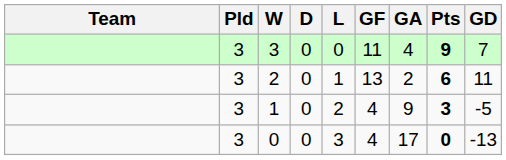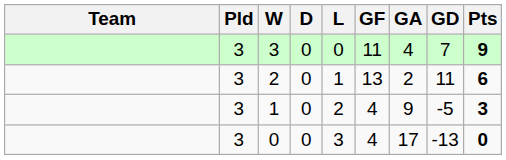columns swapped: (483, 19) <-> (446, 19)
